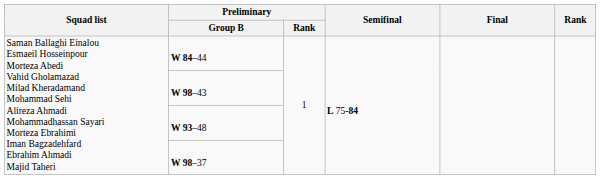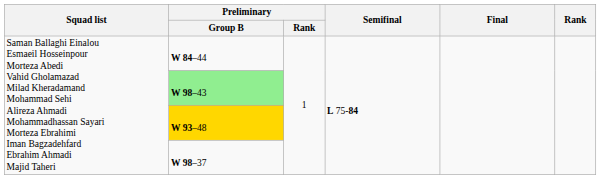(189, 94) no background -> (189, 94) lightgreen background
(189, 128) no background -> (189, 128) gold background
